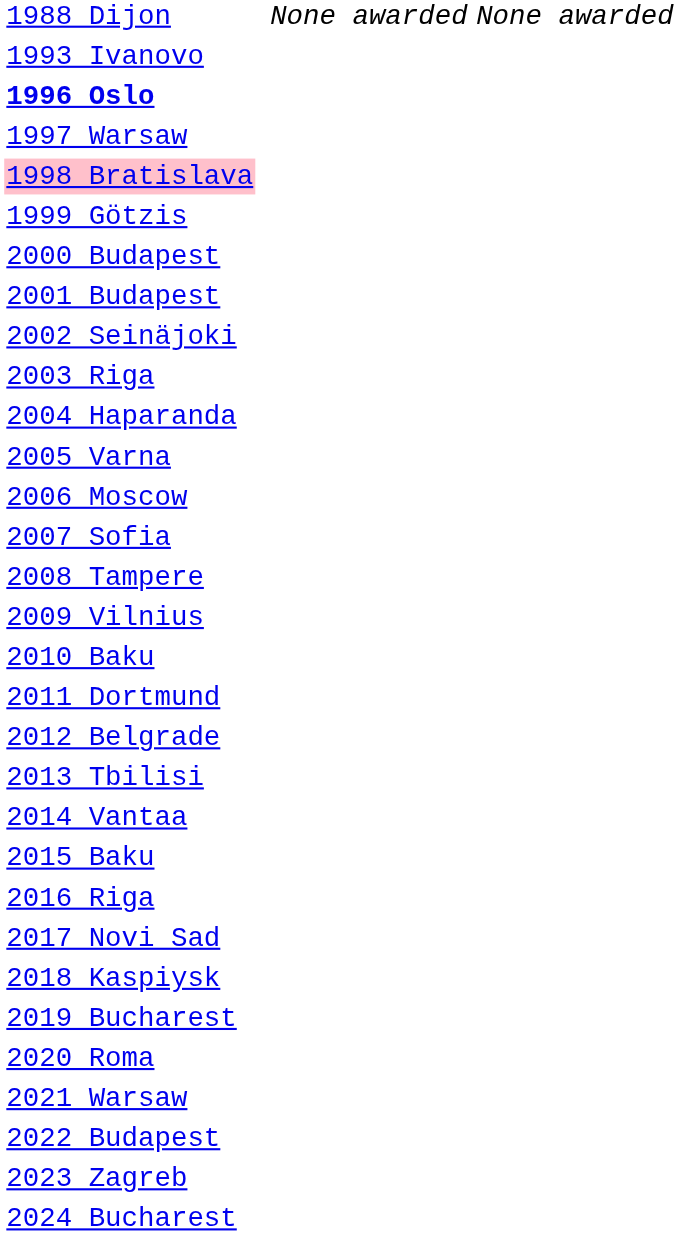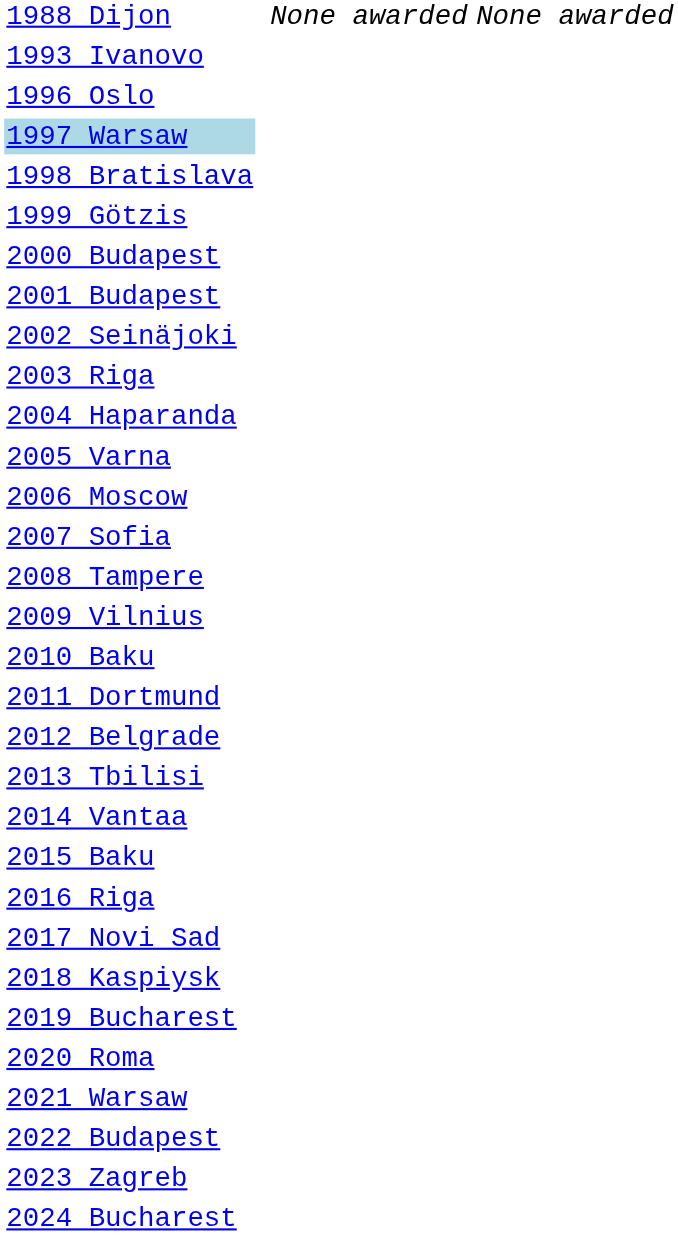(80, 96) bold -> (80, 96) normal
(97, 136) no background -> (97, 136) lightblue background
(130, 177) pink background -> (130, 177) no background
